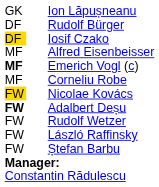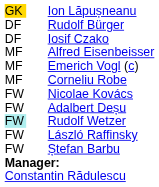(14, 11) no background -> (14, 11) gold background
(13, 38) gold background -> (13, 38) no background
(14, 66) bold -> (14, 66) normal
(14, 93) gold background -> (14, 93) no background
(14, 107) bold -> (14, 107) normal
(14, 121) no background -> (14, 121) paleturquoise background
